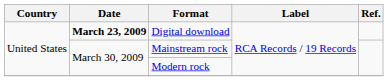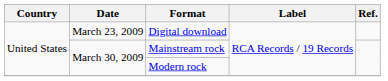(109, 31) bold -> (108, 31) normal
